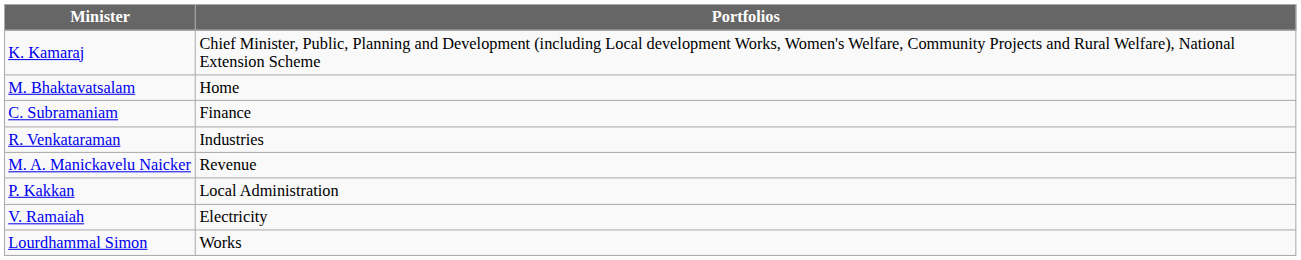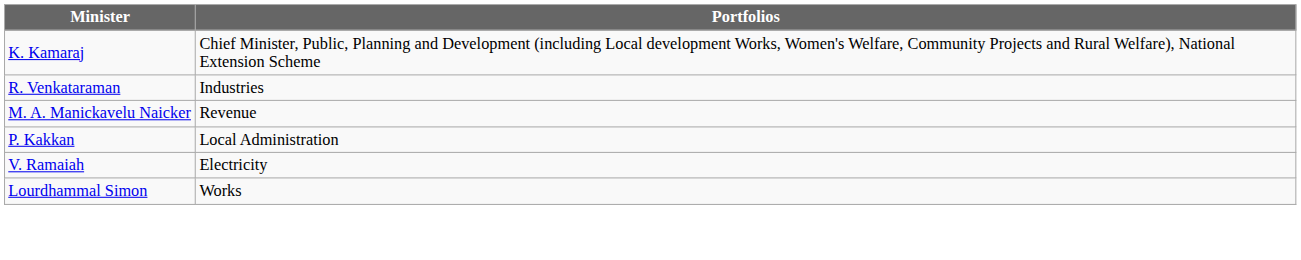- row: (72, 87)
- row: (63, 113)
